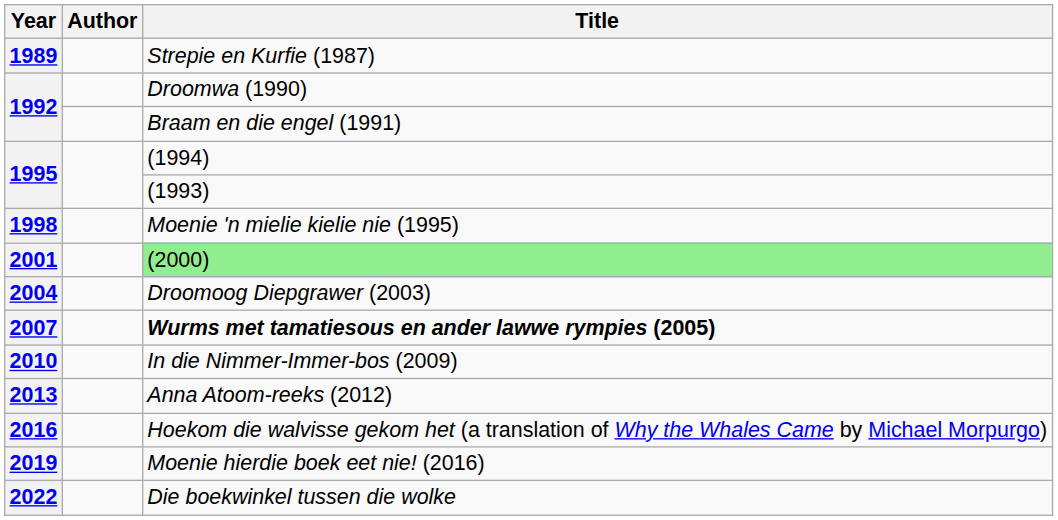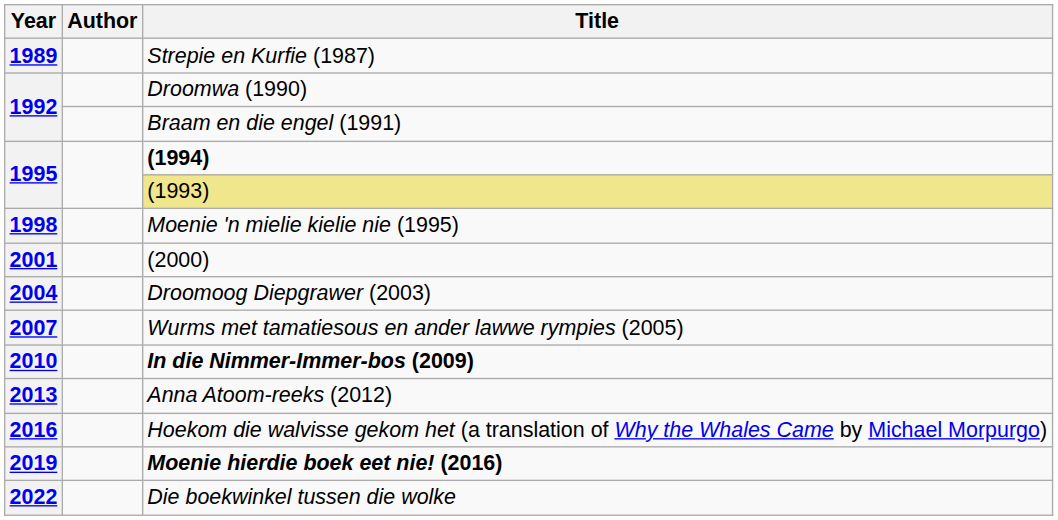(178, 157) normal -> (178, 157) bold
(178, 191) no background -> (178, 191) khaki background
(178, 259) lightgreen background -> (178, 259) no background
(431, 327) bold -> (415, 327) normal
(302, 361) normal -> (311, 361) bold
(316, 463) normal -> (325, 463) bold
